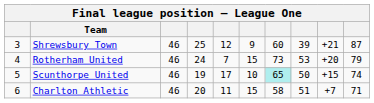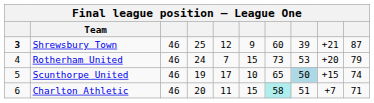(17, 45) normal -> (17, 45) bold
(278, 75) paleturquoise background -> (278, 75) no background
(304, 75) no background -> (304, 75) lightblue background
(278, 90) no background -> (278, 90) paleturquoise background
